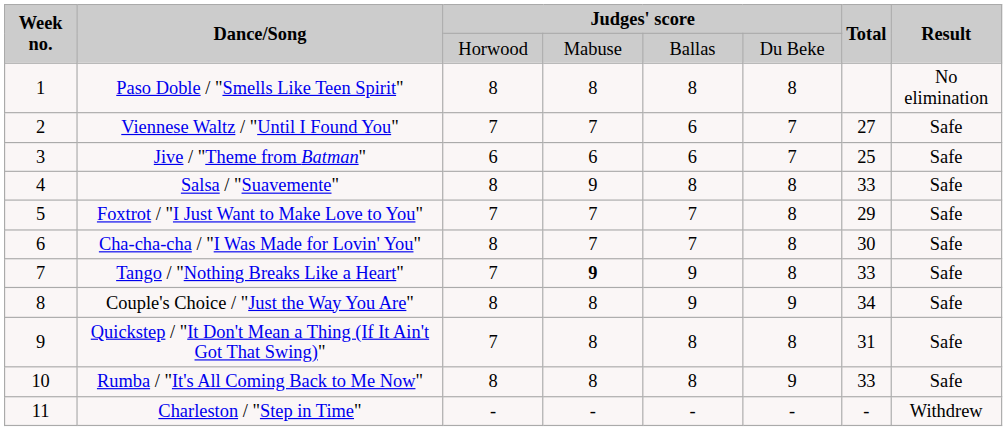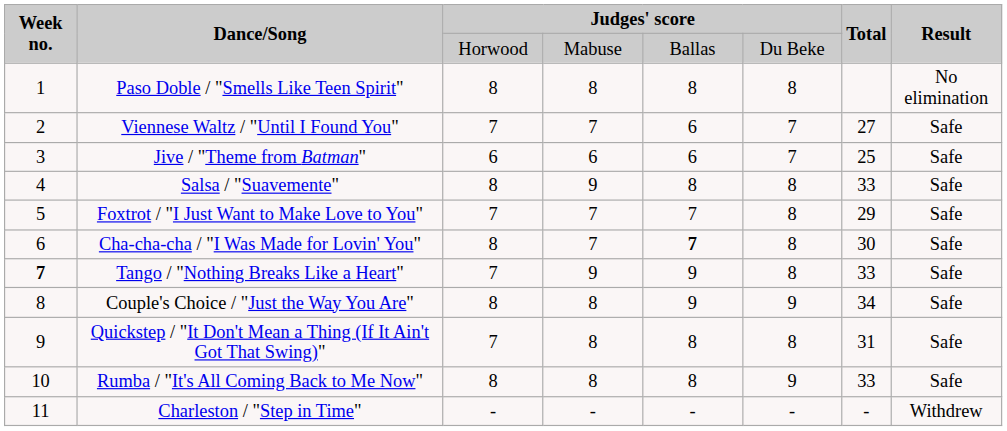(692, 244) normal -> (692, 244) bold
(41, 273) normal -> (41, 273) bold
(593, 273) bold -> (593, 273) normal
